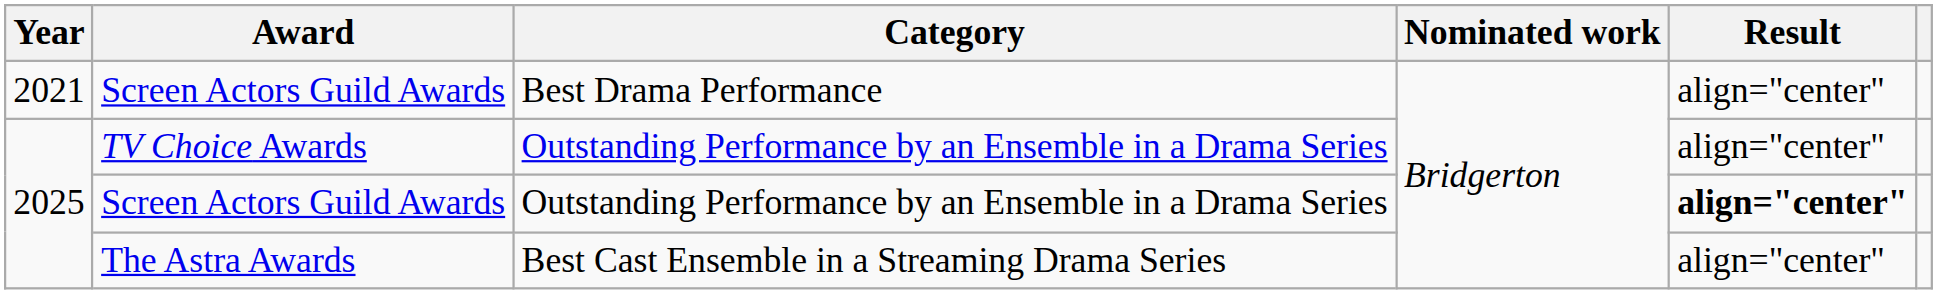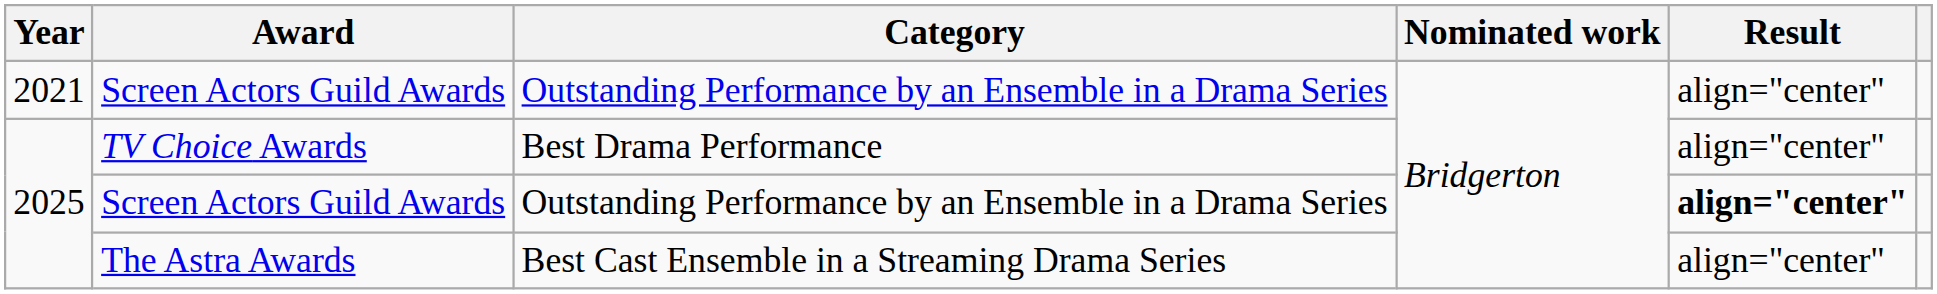(702, 89) Best Drama Performance -> (955, 89) Outstanding Performance by an Ensemble in a Drama Series
(955, 145) Outstanding Performance by an Ensemble in a Drama Series -> (702, 145) Best Drama Performance
